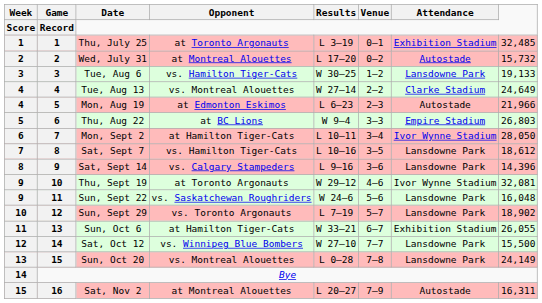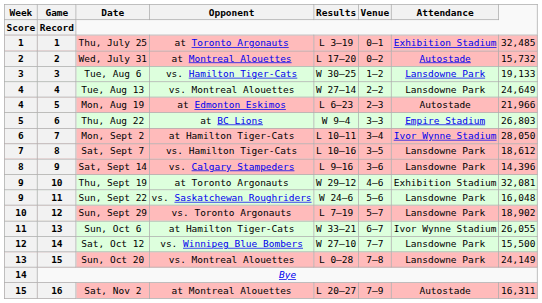(445, 89) Clarke Stadium -> (445, 89) Lansdowne Park
(445, 182) Ivor Wynne Stadium -> (445, 182) Exhibition Stadium
(445, 229) Exhibition Stadium -> (445, 229) Ivor Wynne Stadium
